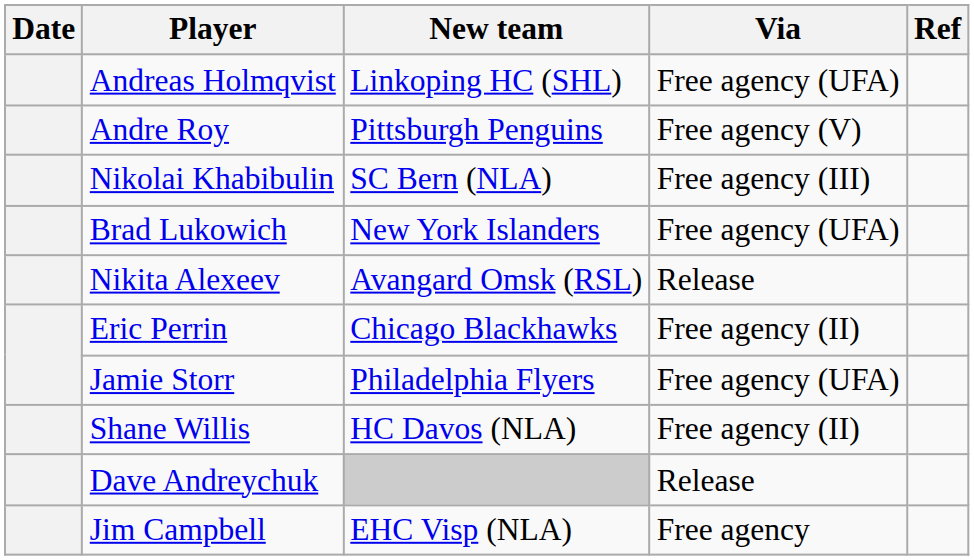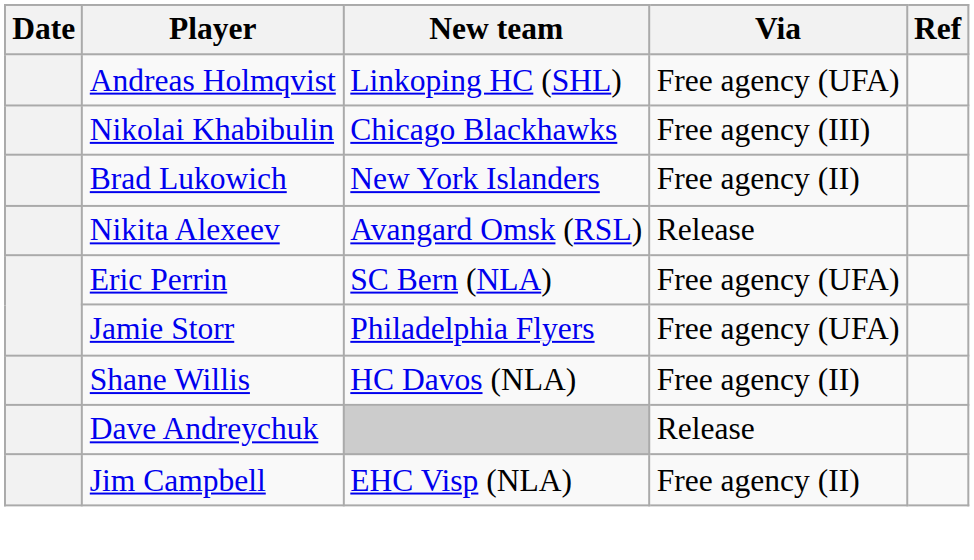- row: (159, 129)
(451, 179) SC Bern (NLA) -> (484, 129) Chicago Blackhawks
(778, 229) Free agency (UFA) -> (758, 179) Free agency (II)
(484, 329) Chicago Blackhawks -> (451, 279) SC Bern (NLA)
(758, 329) Free agency (II) -> (778, 279) Free agency (UFA)
(733, 529) Free agency -> (758, 479) Free agency (II)
